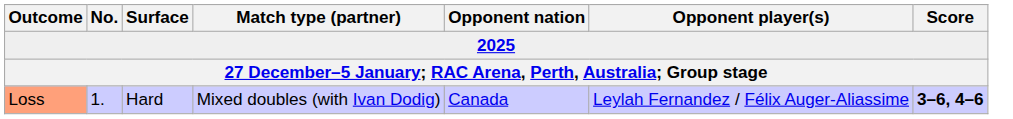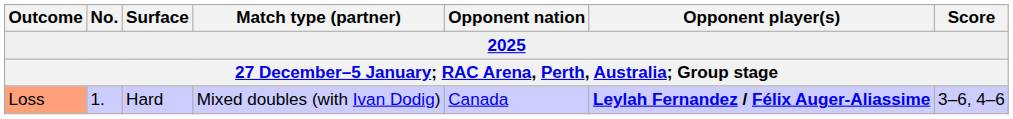(751, 99) normal -> (762, 99) bold
(950, 99) bold -> (971, 99) normal
